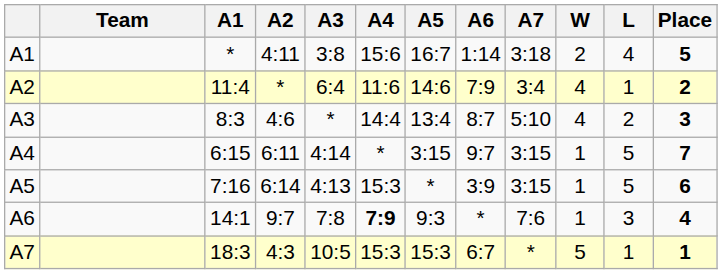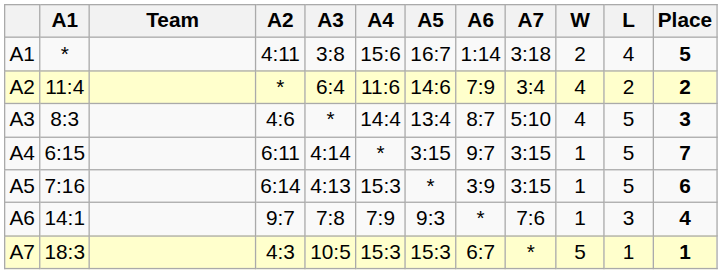columns swapped: (122, 20) <-> (230, 20)
(629, 86) 1 -> (629, 86) 2
(629, 119) 2 -> (629, 119) 5
(381, 218) bold -> (381, 218) normal
